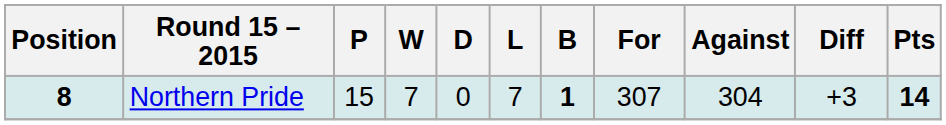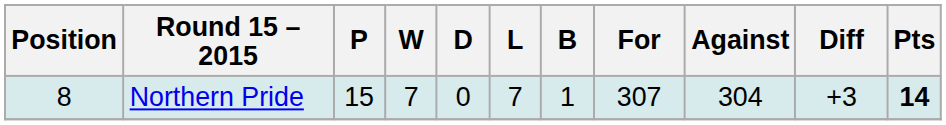(64, 97) bold -> (64, 97) normal
(567, 97) bold -> (567, 97) normal
